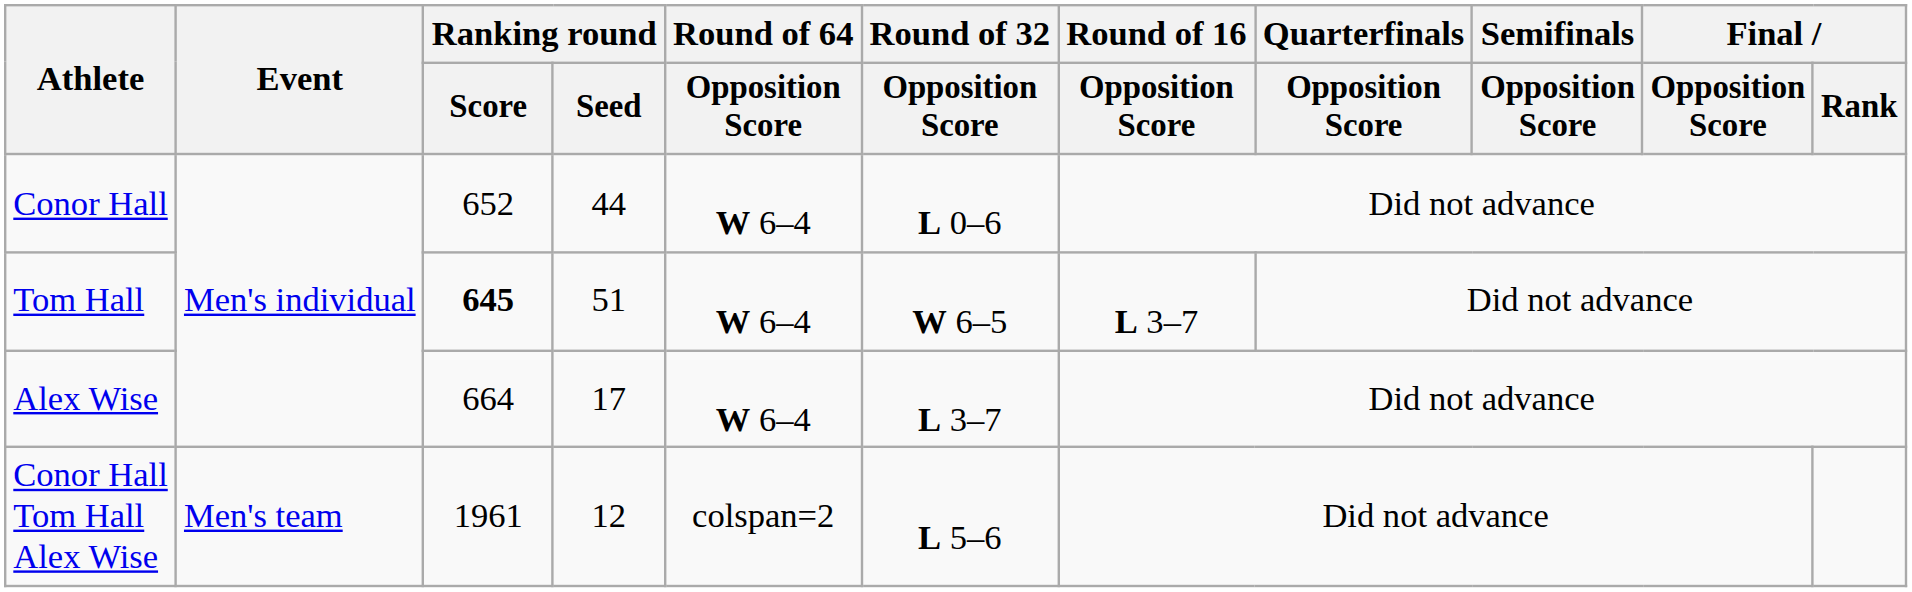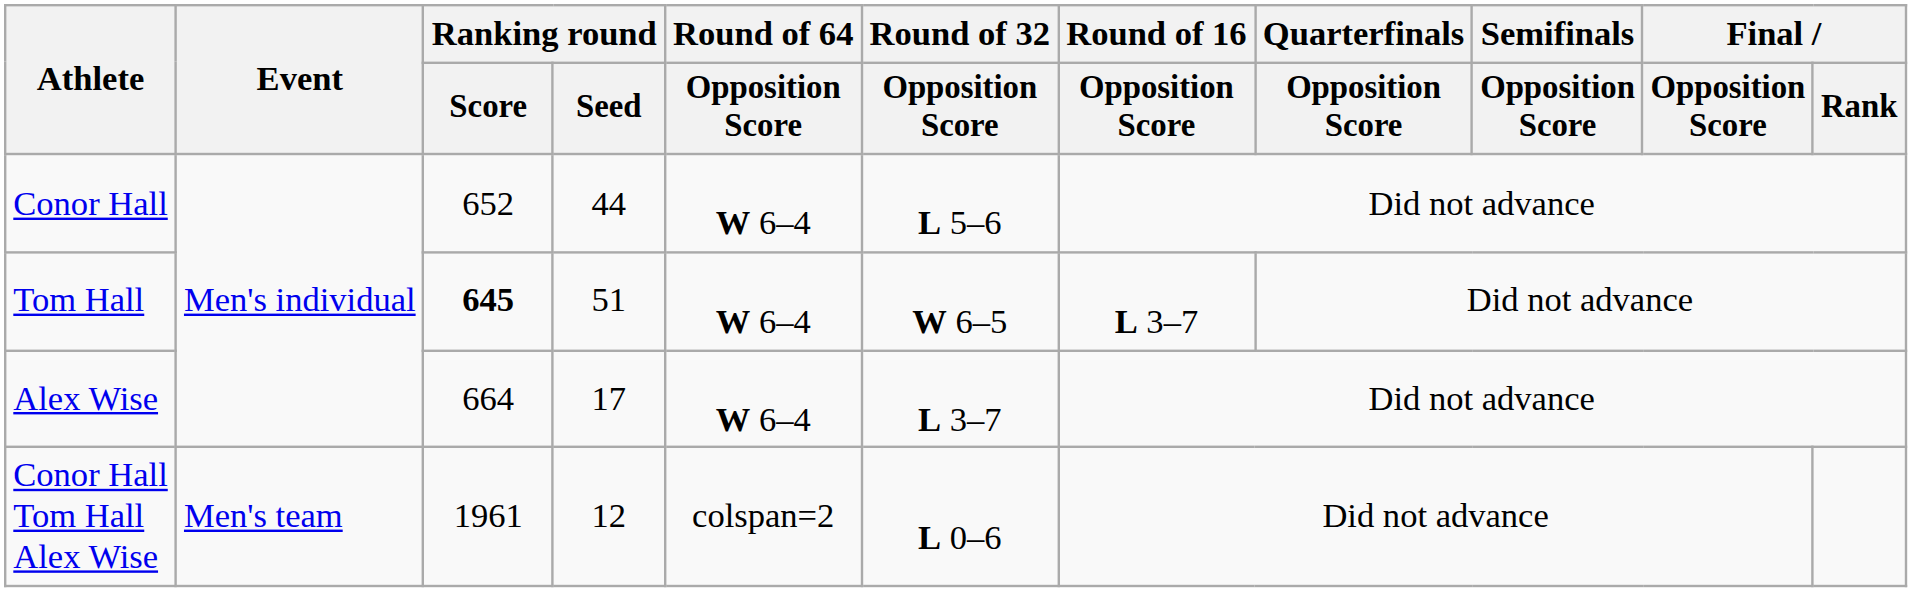(960, 223) L 0–6 -> (960, 223) L 5–6
(960, 537) L 5–6 -> (960, 537) L 0–6
